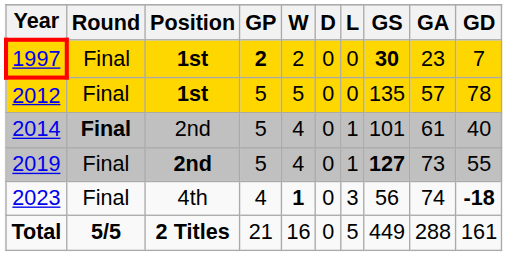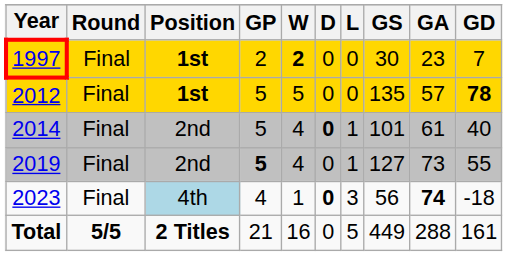(261, 58) bold -> (261, 58) normal
(298, 58) normal -> (298, 58) bold
(387, 58) bold -> (387, 58) normal
(479, 94) normal -> (479, 94) bold
(106, 129) bold -> (106, 129) normal
(328, 129) normal -> (328, 129) bold
(193, 164) bold -> (193, 164) normal
(261, 164) normal -> (261, 164) bold
(387, 164) bold -> (387, 164) normal
(193, 198) no background -> (193, 198) lightblue background
(298, 198) bold -> (298, 198) normal
(328, 198) normal -> (328, 198) bold
(433, 198) normal -> (433, 198) bold
(479, 198) bold -> (479, 198) normal
